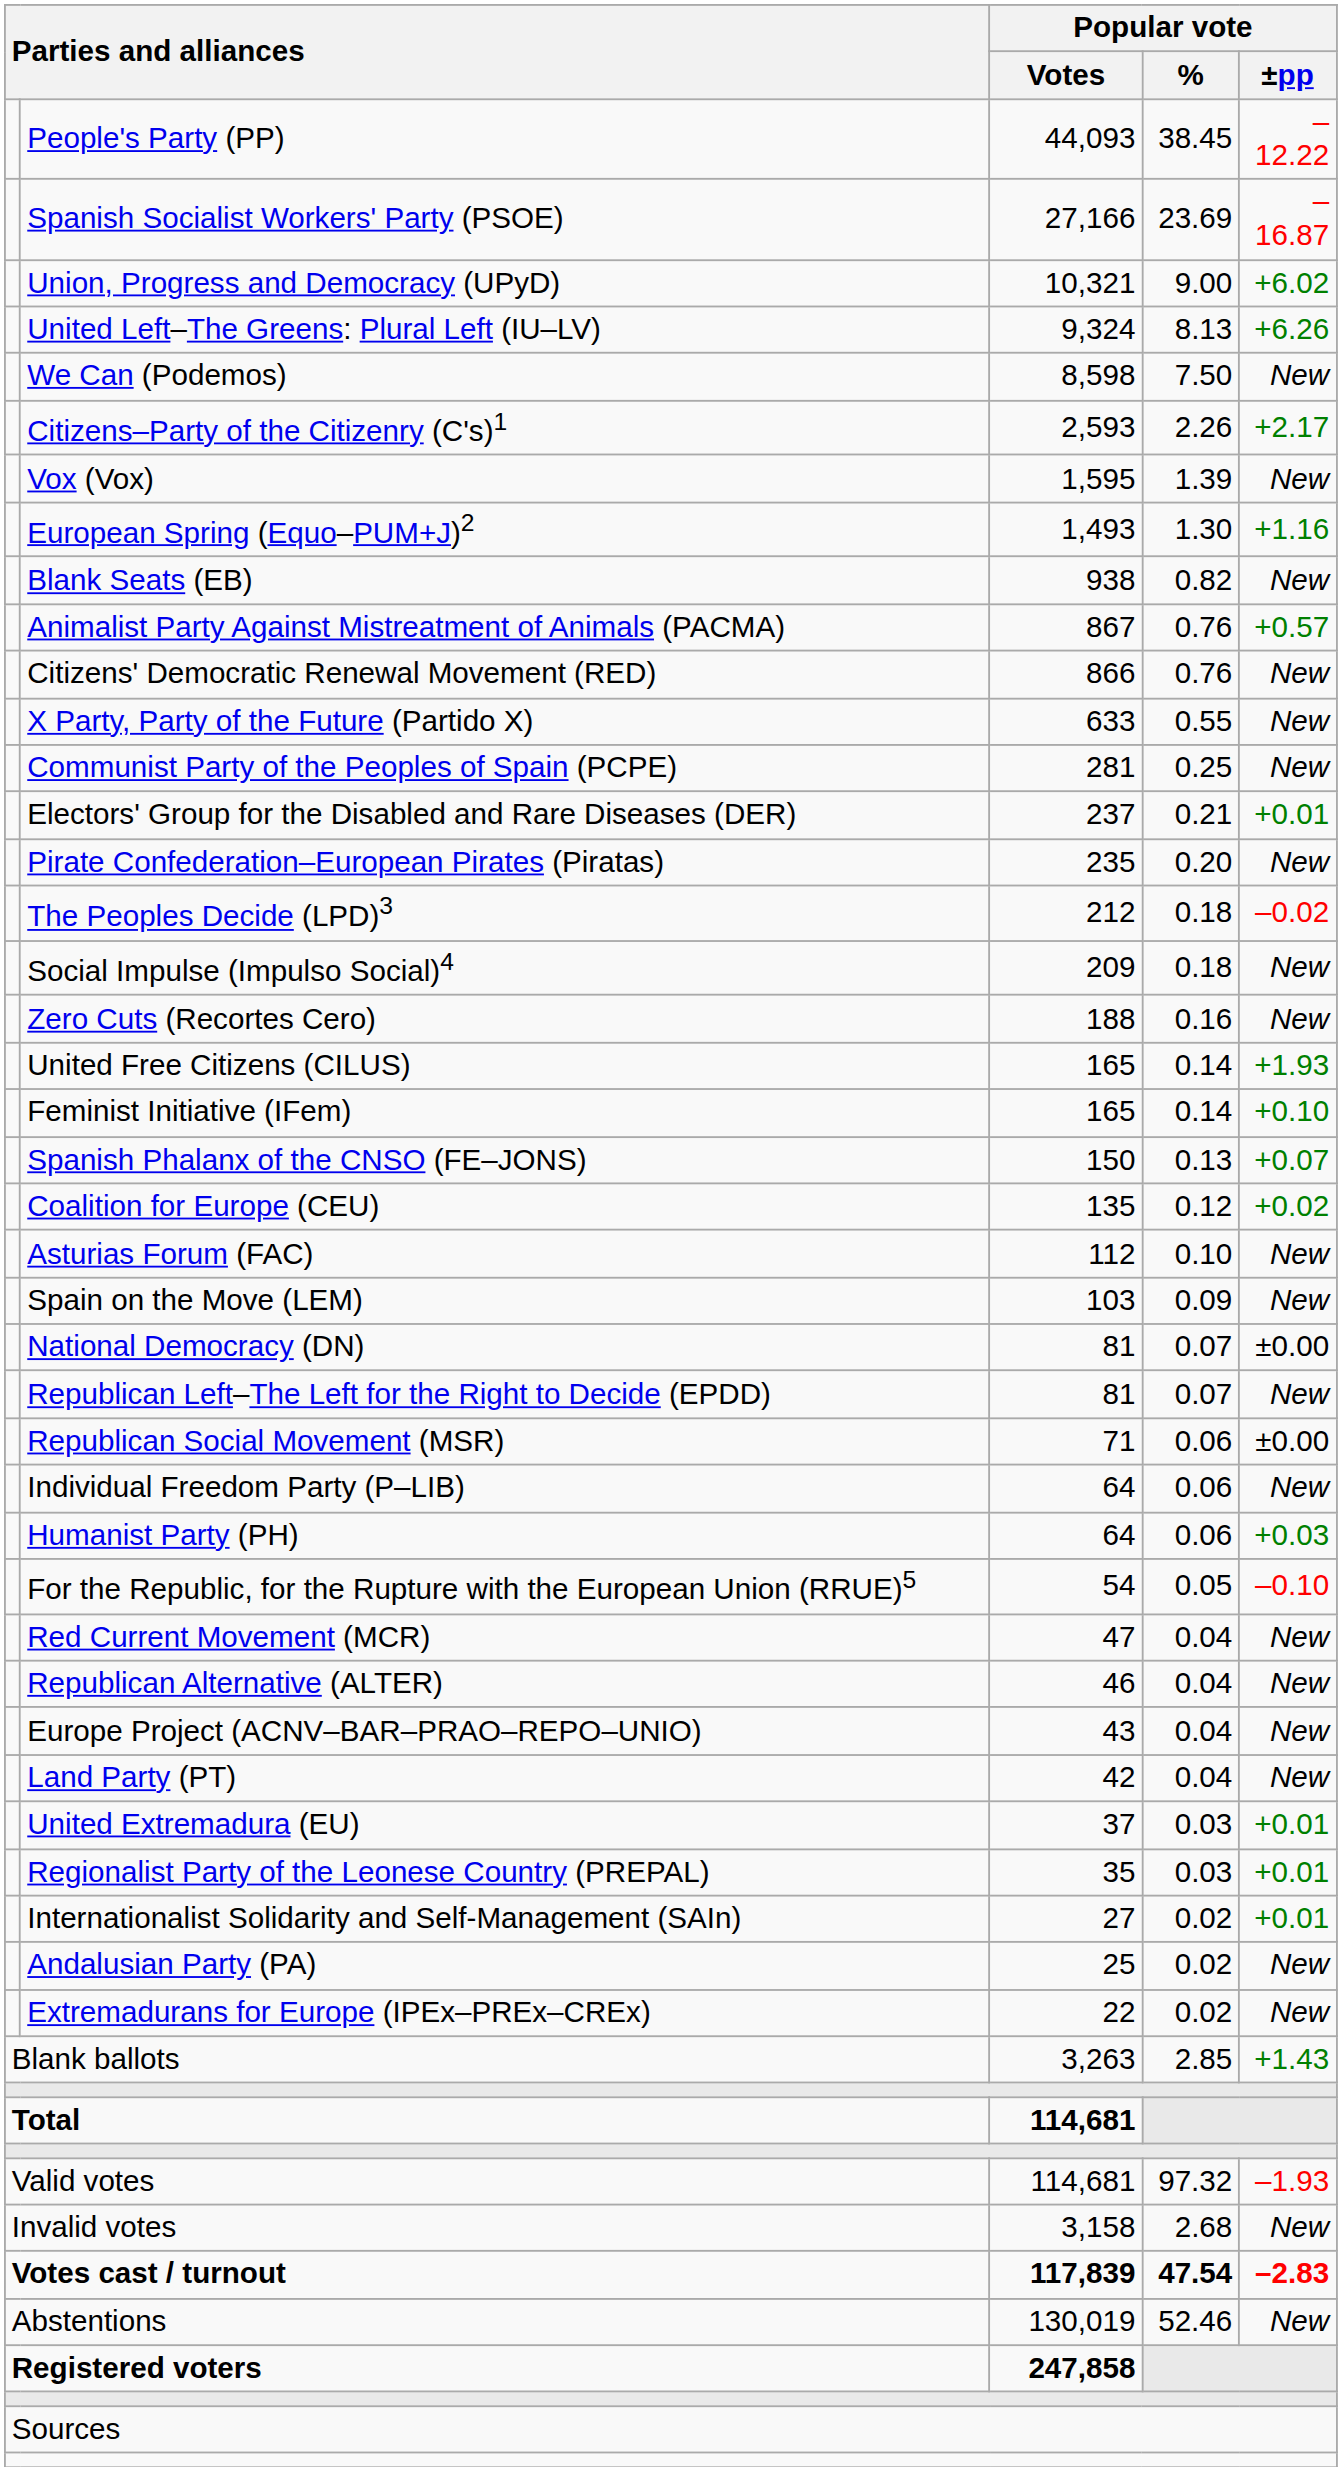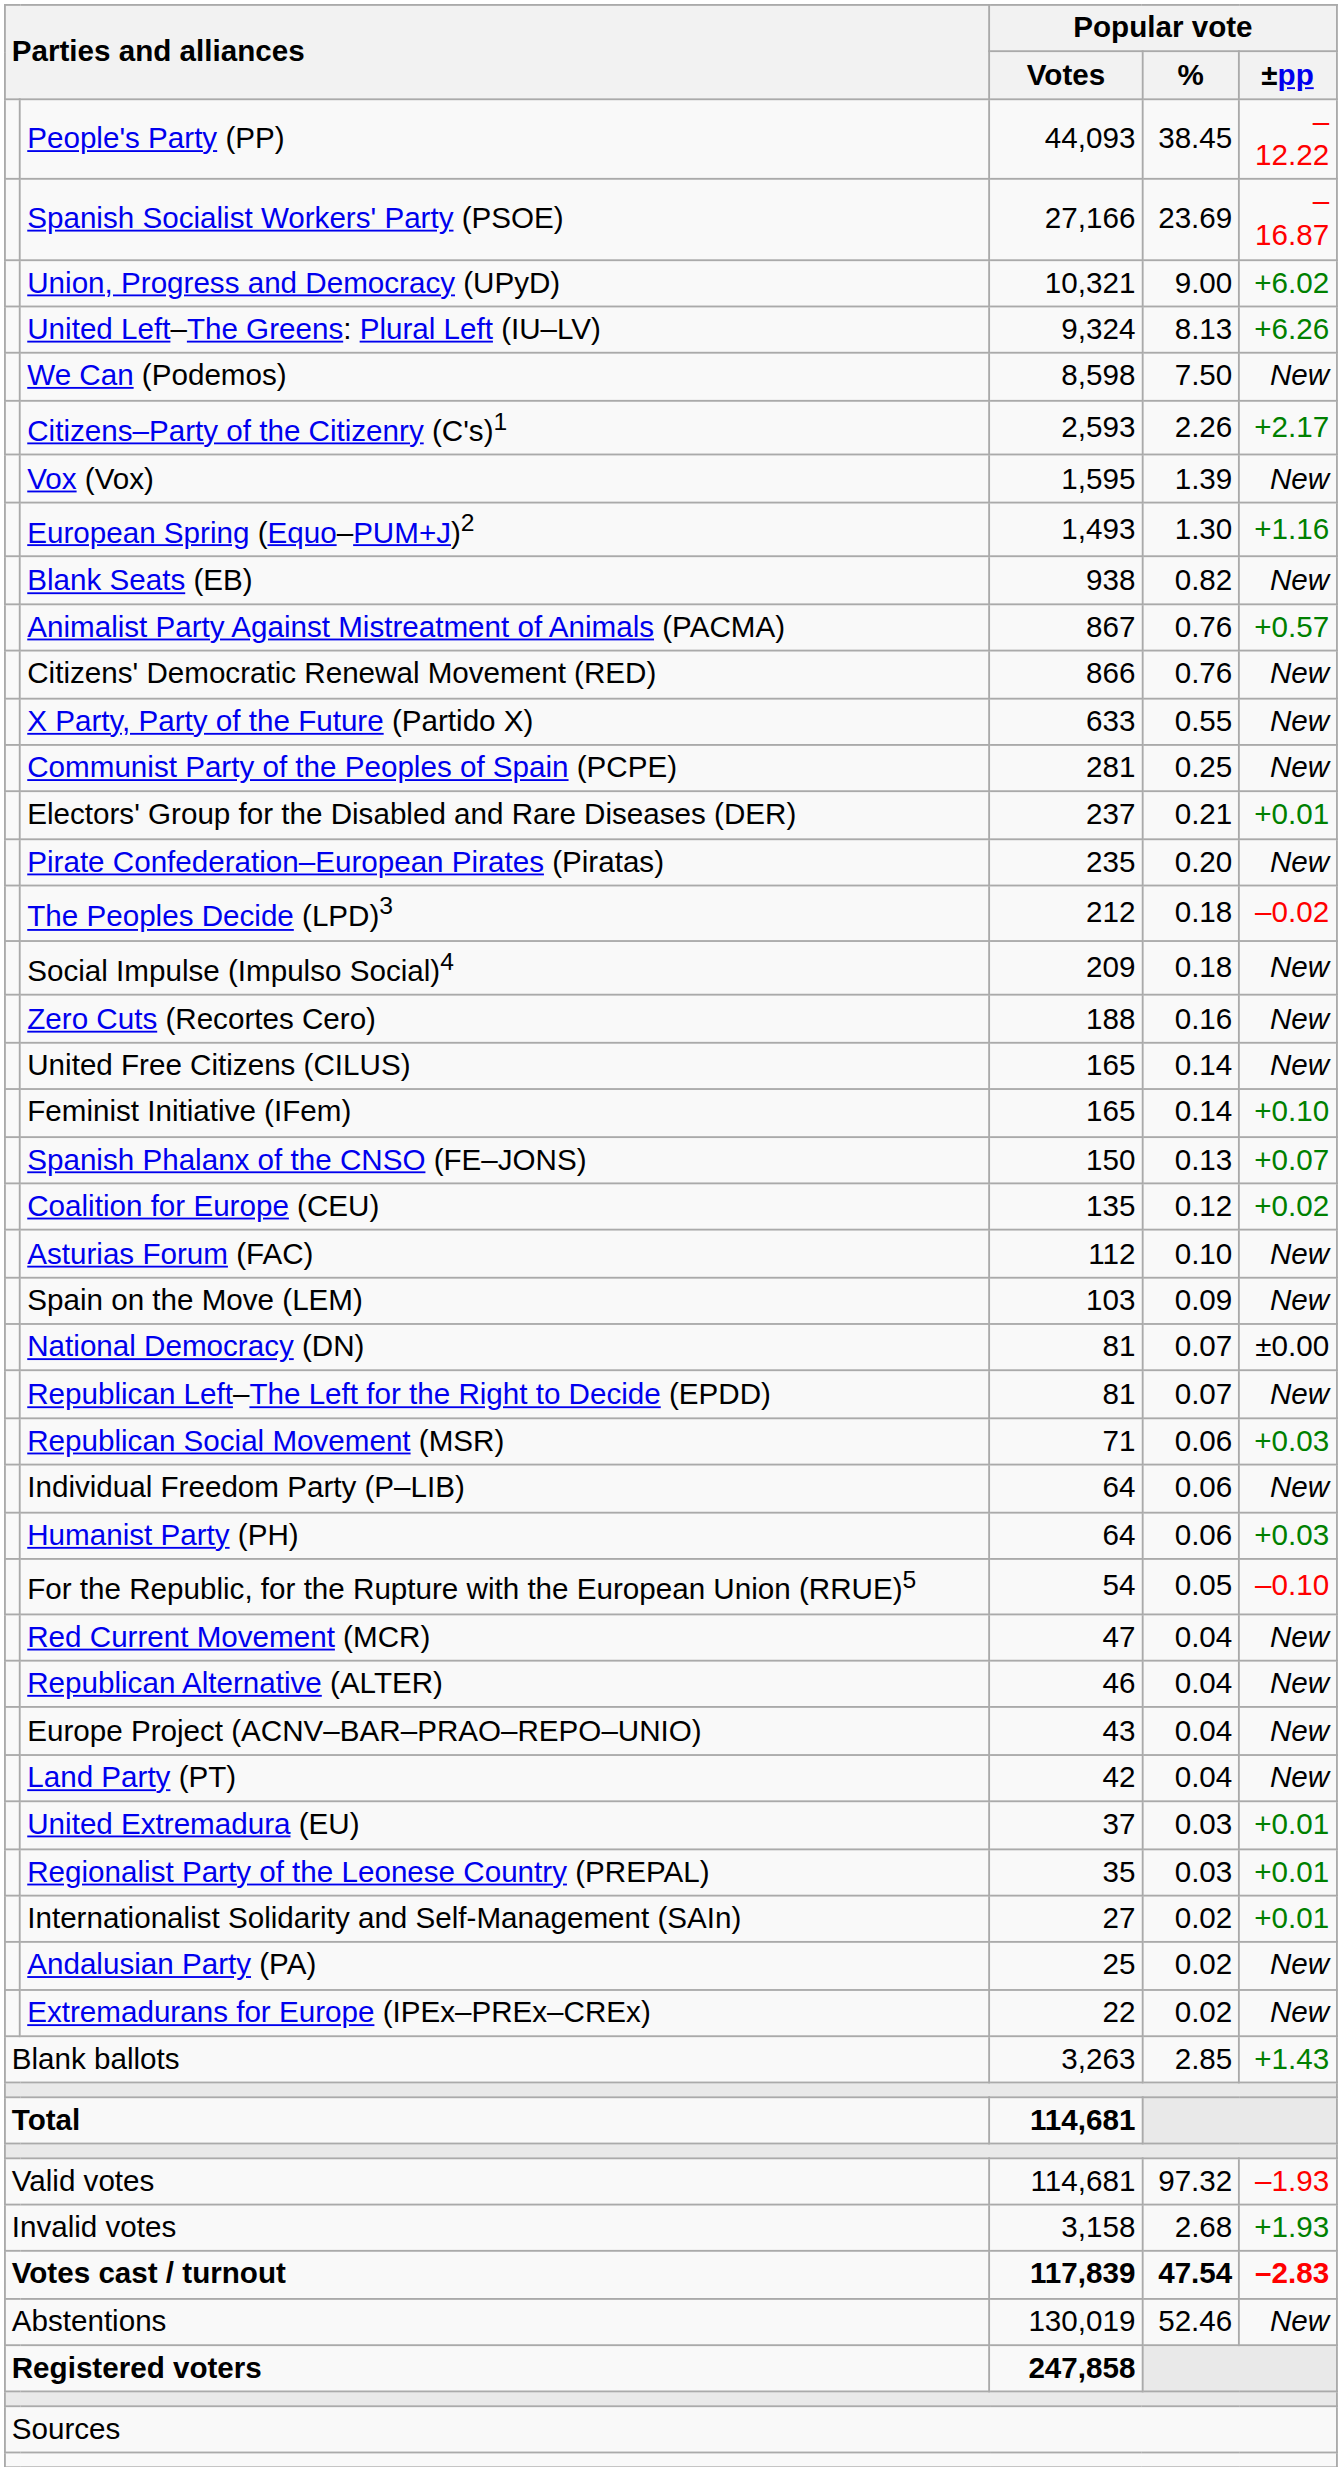(1292, 1065) +1.93 -> (1300, 1065) New
(1292, 1441) ±0.00 -> (1292, 1441) +0.03
(1300, 2227) New -> (1292, 2227) +1.93
